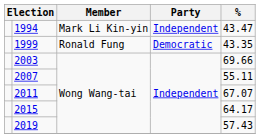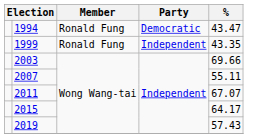(104, 29) Mark Li Kin-yin -> (92, 29) Ronald Fung
(186, 29) Independent -> (171, 29) Democratic
(183, 45) Democratic -> (174, 45) Independent
